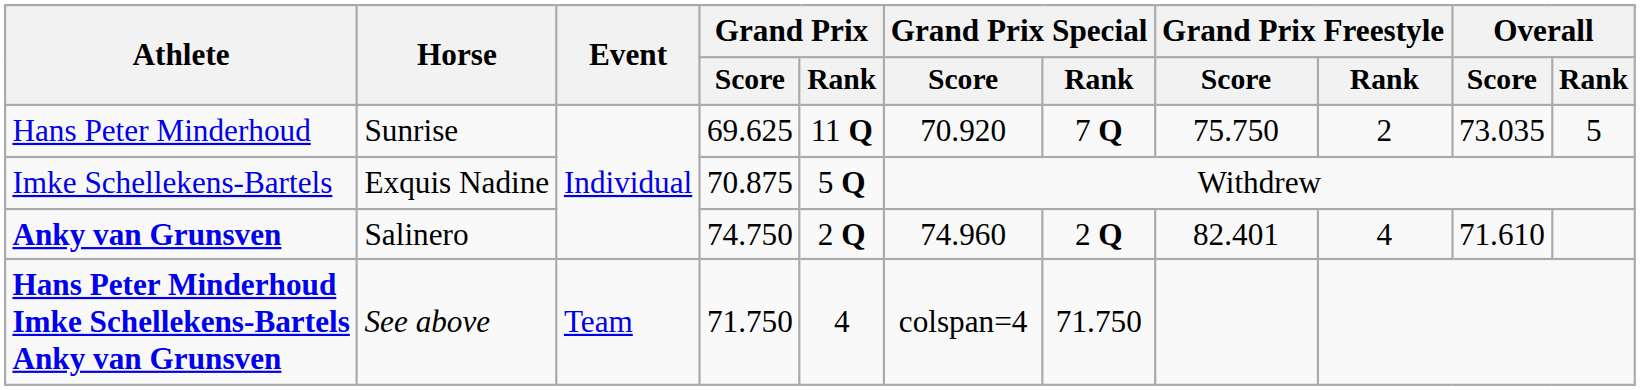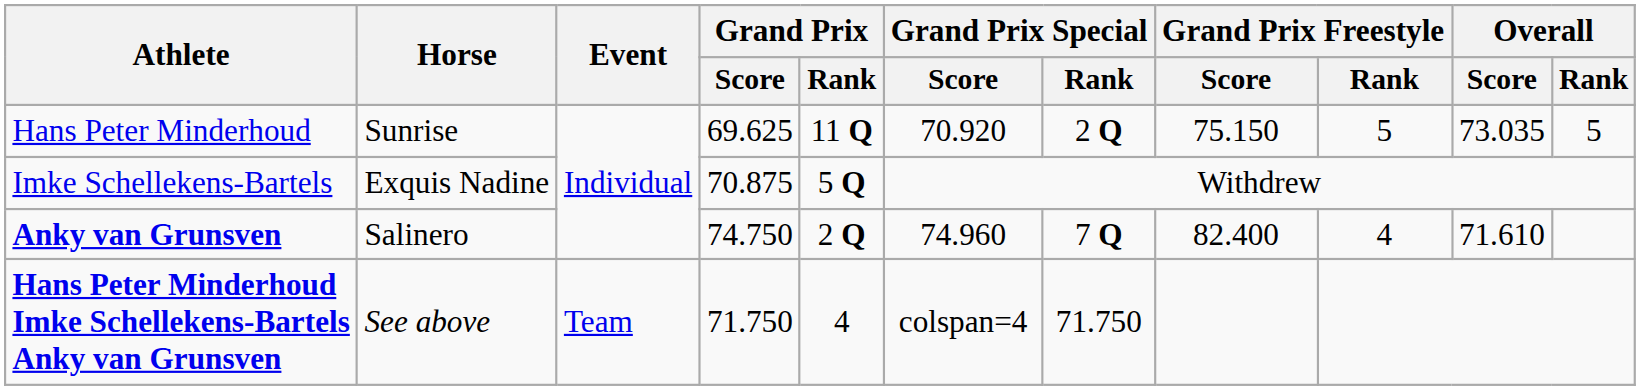(1099, 130) 7 Q -> (1099, 130) 2 Q
(1236, 130) 75.750 -> (1236, 130) 75.150
(1384, 130) 2 -> (1384, 130) 5
(1099, 234) 2 Q -> (1099, 234) 7 Q
(1236, 234) 82.401 -> (1236, 234) 82.400
